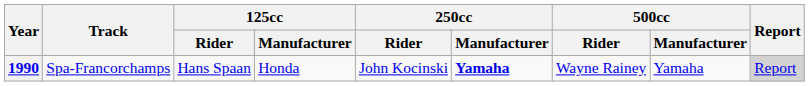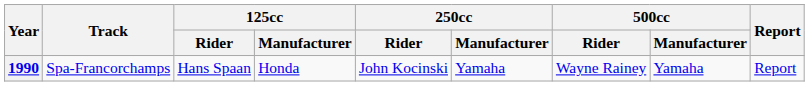(482, 68) bold -> (480, 68) normal
(775, 68) lightgrey background -> (775, 68) no background
